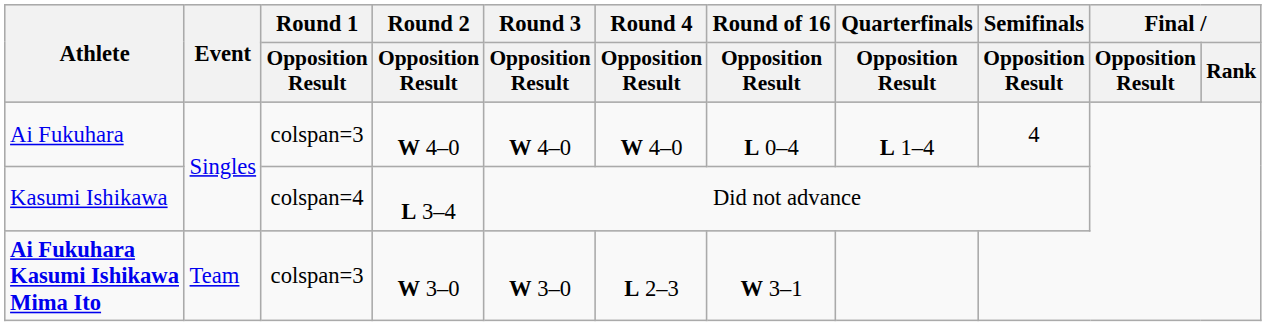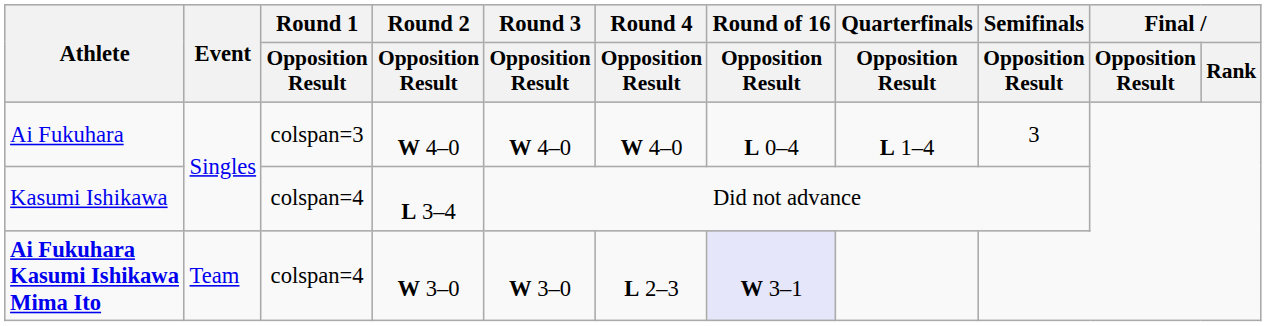(1034, 134) 4 -> (1034, 134) 3
(317, 275) colspan=3 -> (317, 275) colspan=4
(772, 289) no background -> (772, 289) lavender background
